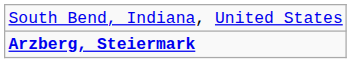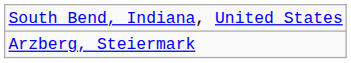(102, 45) bold -> (102, 45) normal
